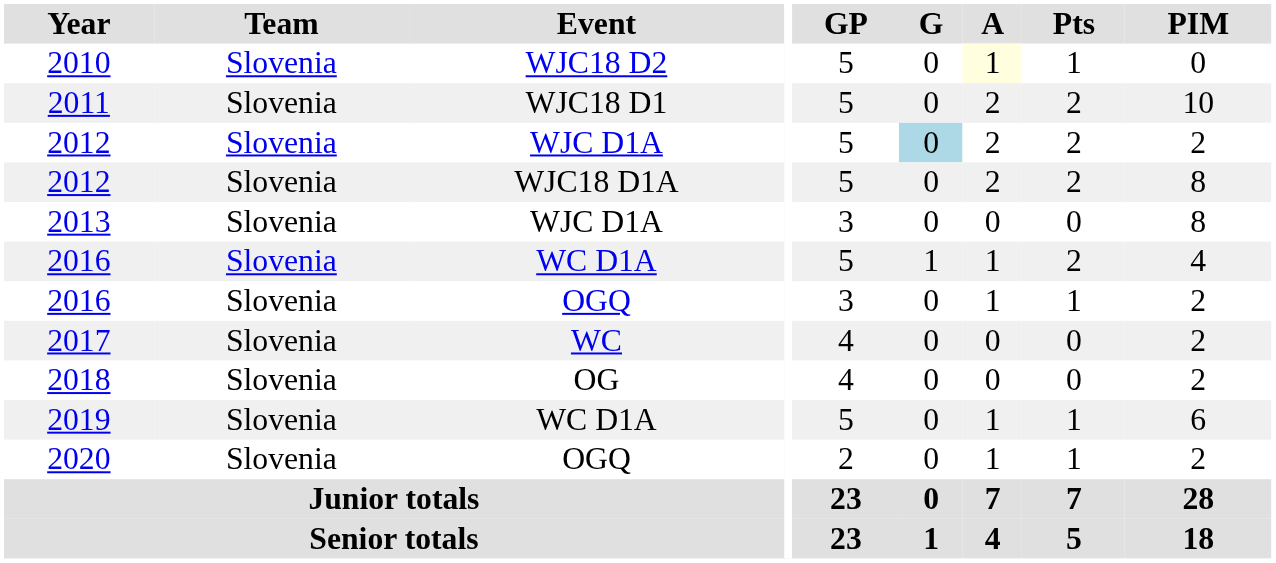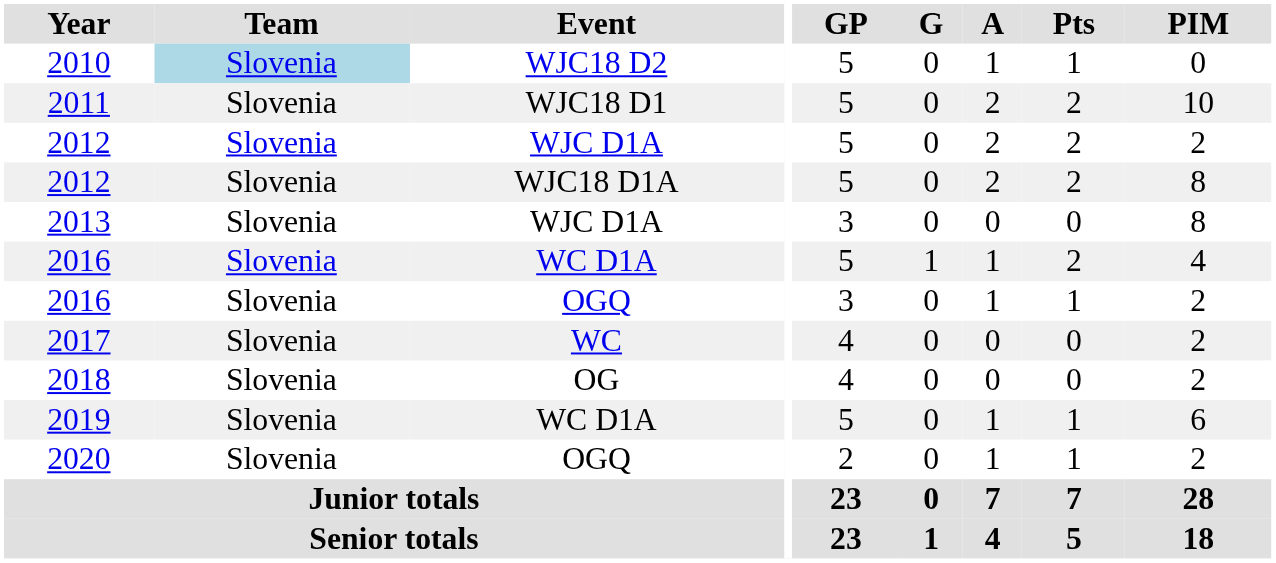(281, 62) no background -> (281, 62) lightblue background
(993, 62) lightyellow background -> (993, 62) no background
(931, 142) lightblue background -> (931, 142) no background
